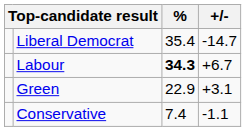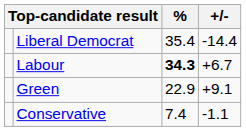(220, 41) -14.7 -> (220, 41) -14.4
(217, 89) +3.1 -> (217, 89) +9.1
